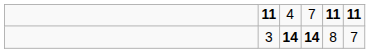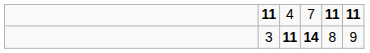(290, 37) 14 -> (290, 37) 11
(354, 37) 7 -> (353, 37) 9
